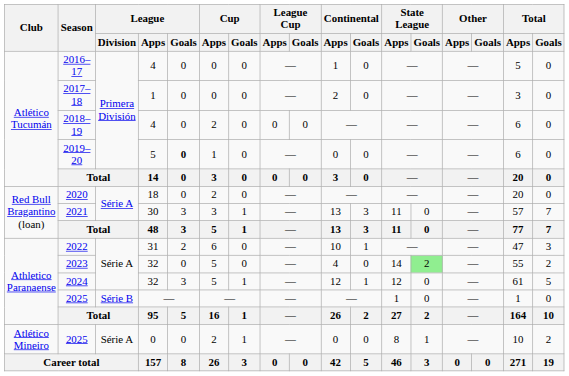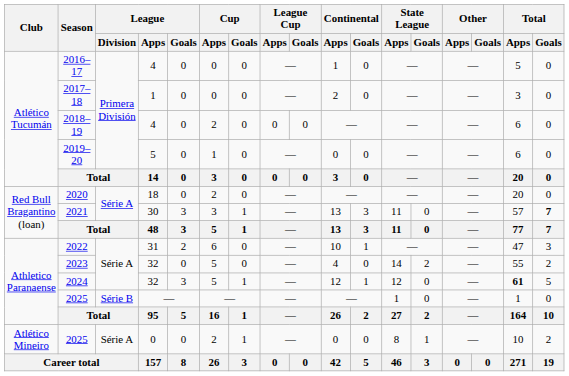(183, 154) bold -> (183, 154) normal
(548, 212) normal -> (548, 212) bold
(427, 264) lightgreen background -> (427, 264) no background
(518, 281) normal -> (518, 281) bold
